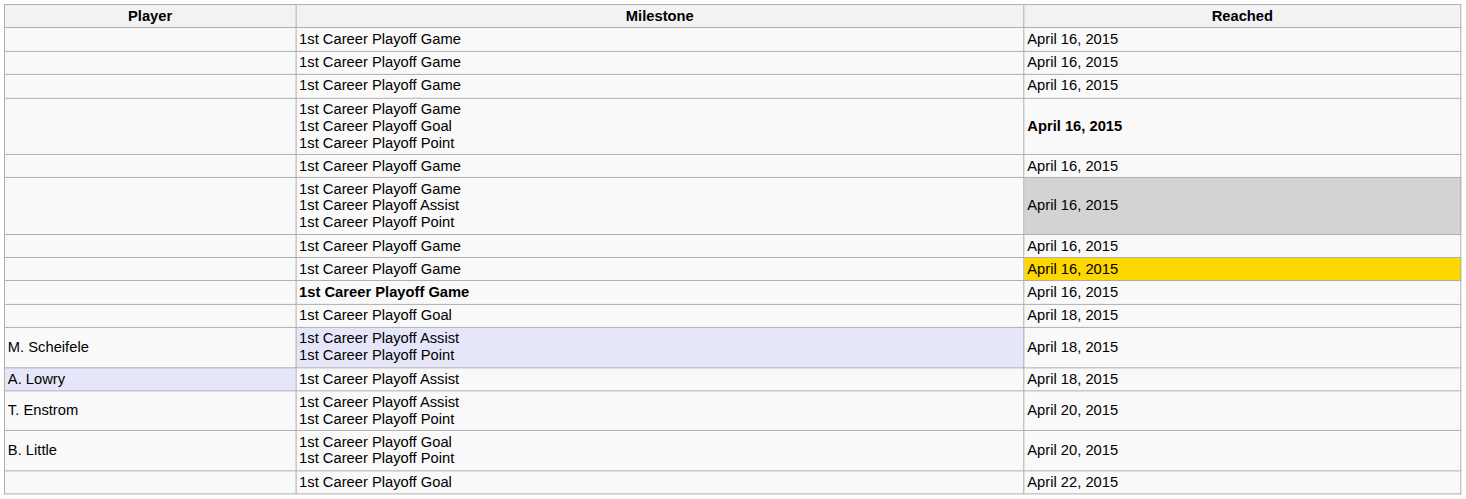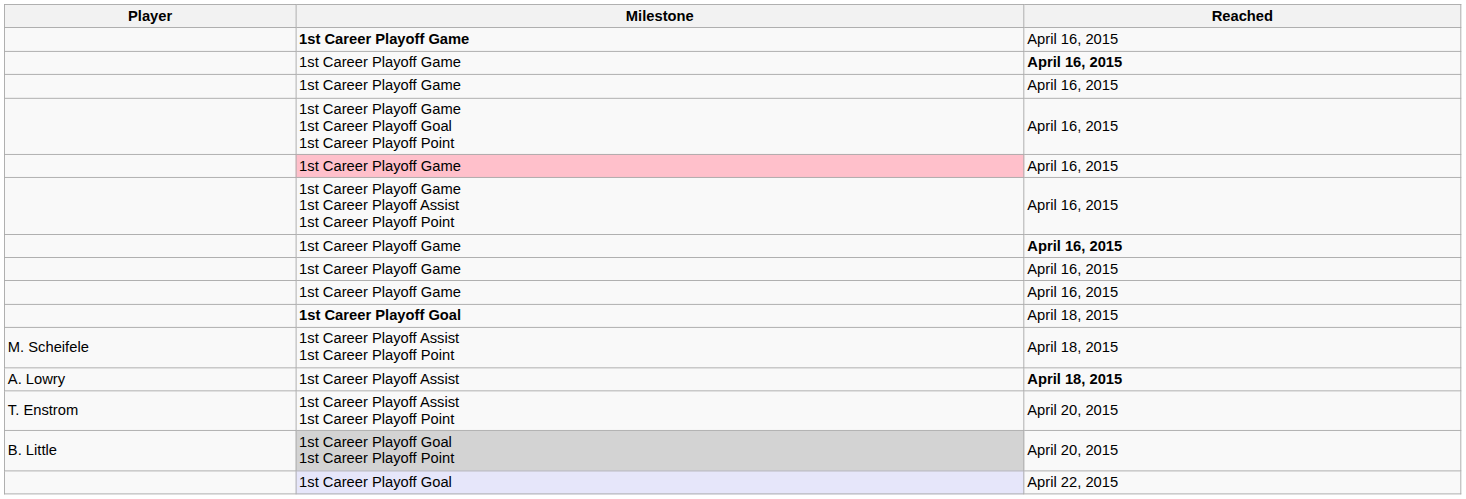(380, 39) normal -> (384, 39) bold
(1073, 62) normal -> (1075, 62) bold
(1075, 126) bold -> (1073, 126) normal
(380, 166) no background -> (380, 166) pink background
(1073, 205) lightgrey background -> (1073, 205) no background
(1073, 245) normal -> (1075, 245) bold
(1073, 269) gold background -> (1073, 269) no background
(384, 292) bold -> (380, 292) normal
(375, 315) normal -> (380, 315) bold
(379, 347) lavender background -> (379, 347) no background
(36, 379) lavender background -> (36, 379) no background
(1073, 379) normal -> (1075, 379) bold
(377, 450) no background -> (377, 450) lightgrey background
(375, 482) no background -> (375, 482) lavender background
